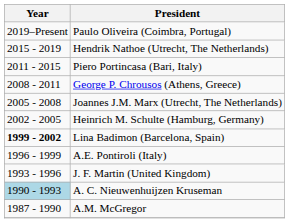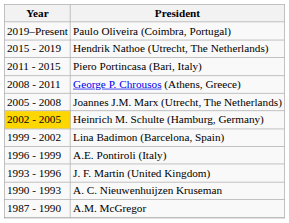(34, 119) no background -> (34, 119) gold background
(34, 137) bold -> (34, 137) normal
(34, 191) lightblue background -> (34, 191) no background
